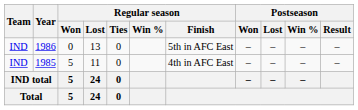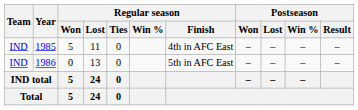rows swapped: (46, 63) <-> (46, 46)
